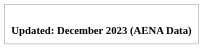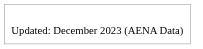(101, 30) bold -> (97, 30) normal
